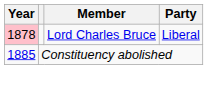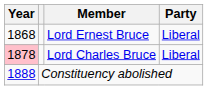+ row: (98, 34)
(21, 54) 1885 -> (21, 74) 1888
